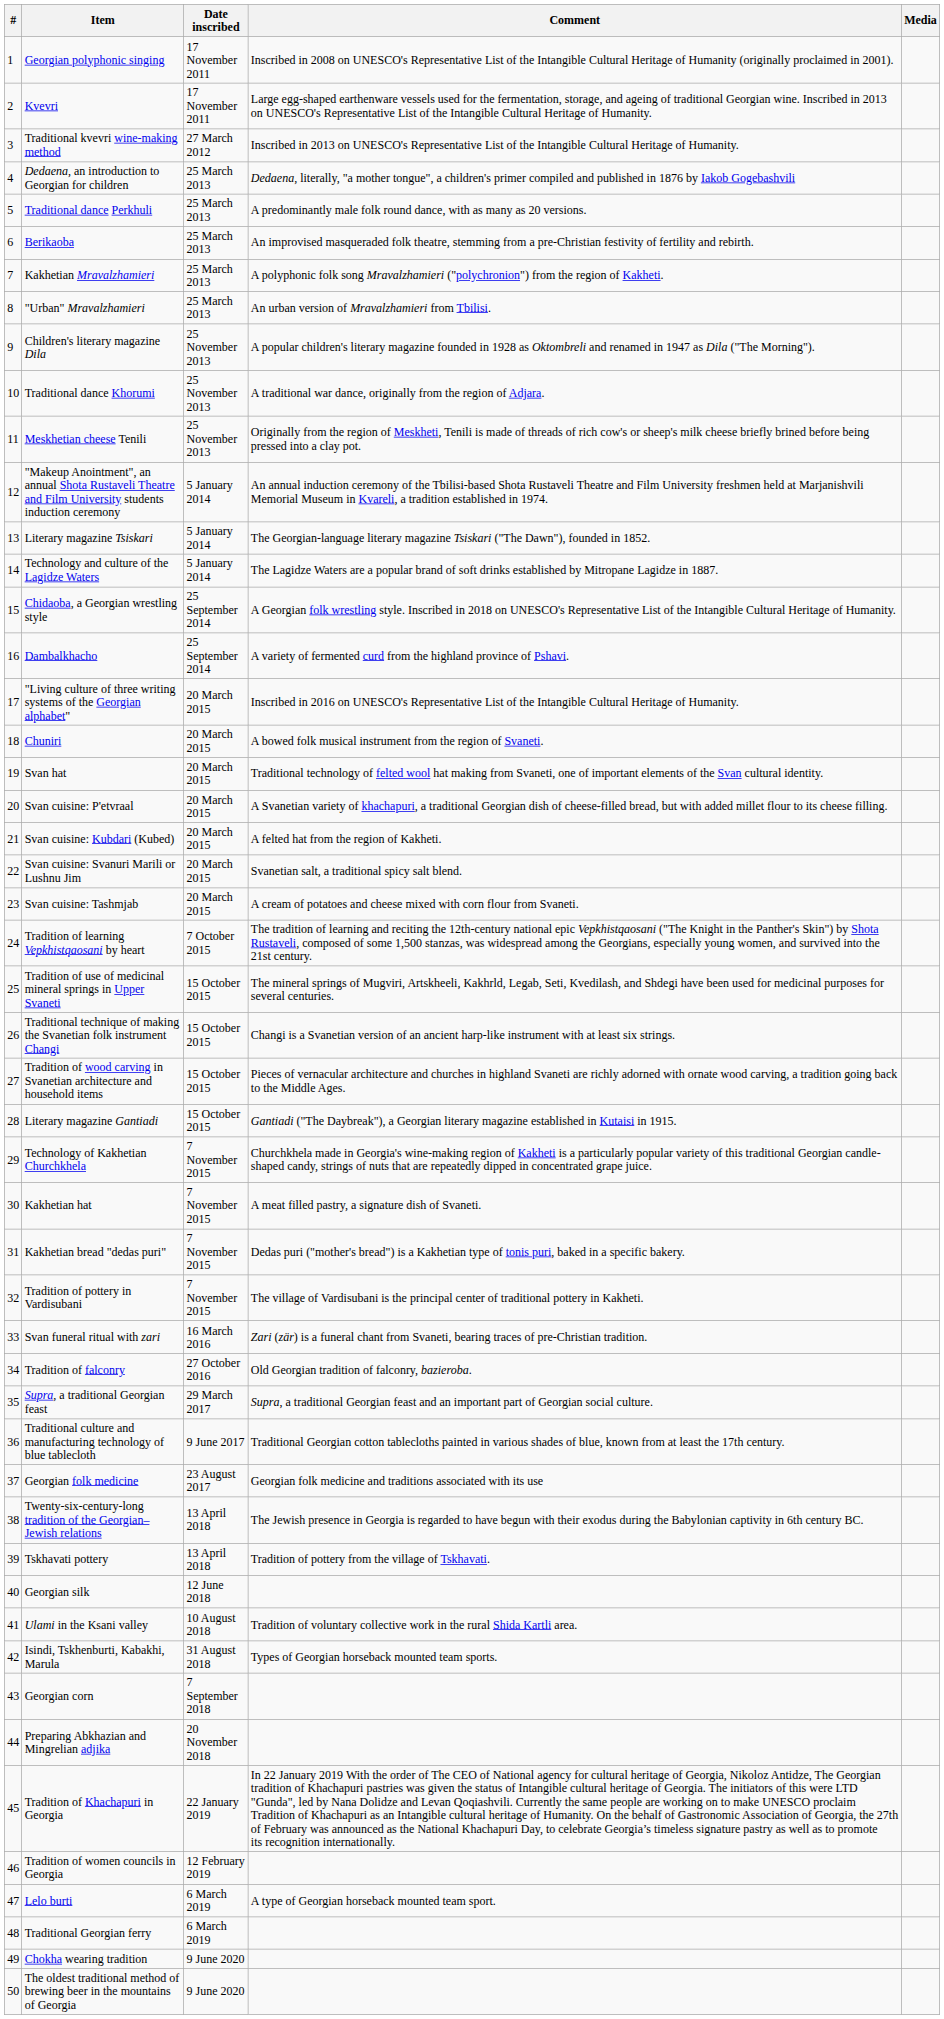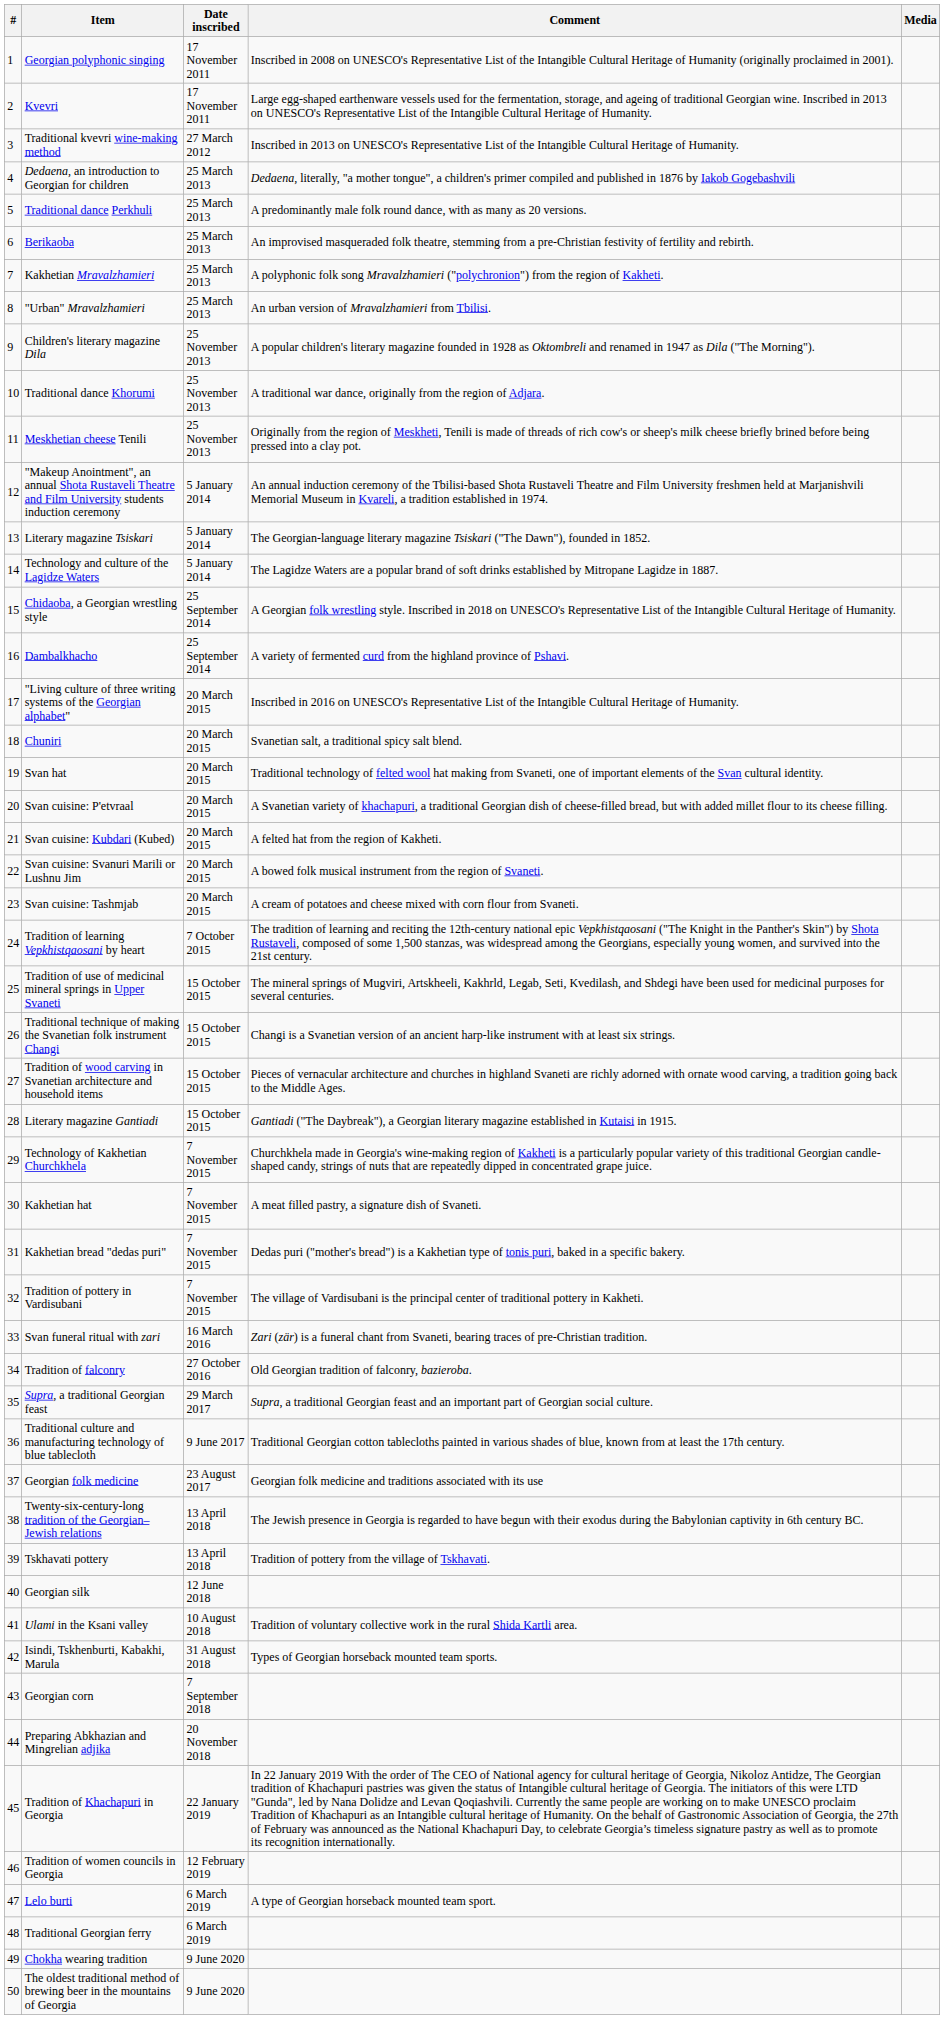(397, 741) A bowed folk musical instrument from the region of Svaneti. -> (356, 741) Svanetian salt, a traditional spicy salt blend.
(356, 871) Svanetian salt, a traditional spicy salt blend. -> (397, 871) A bowed folk musical instrument from the region of Svaneti.
